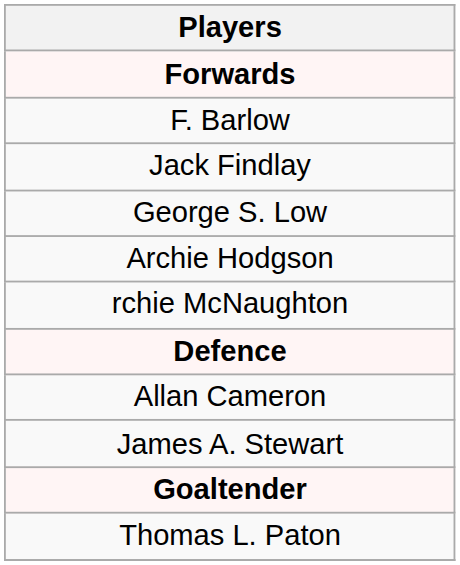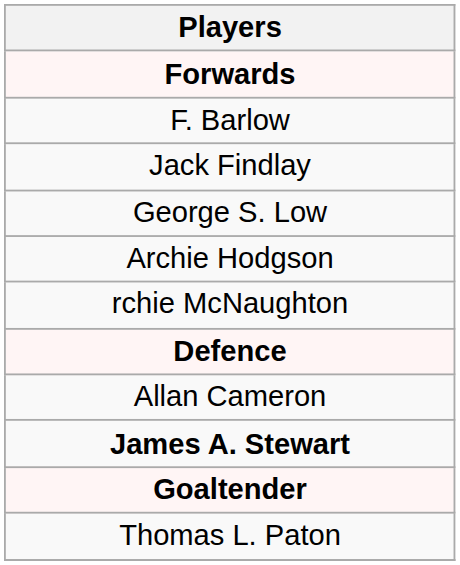(230, 443) normal -> (230, 443) bold
